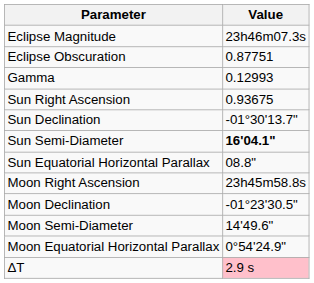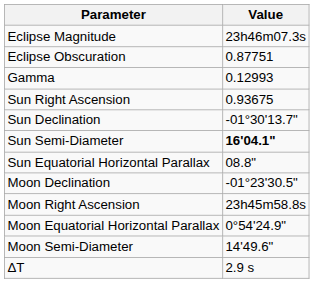rows swapped: (74, 183) <-> (59, 204)
rows swapped: (70, 225) <-> (113, 246)
(240, 267) pink background -> (240, 267) no background
